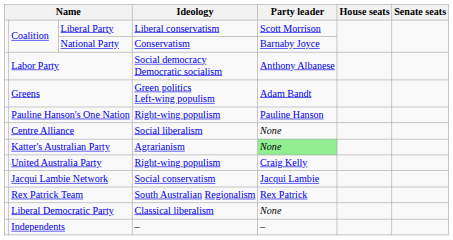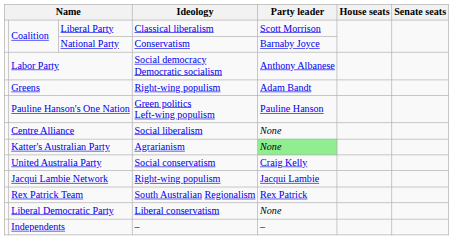(177, 28) Liberal conservatism -> (174, 28) Classical liberalism
(175, 93) Green politics Left-wing populism -> (177, 87) Right-wing populism
(177, 115) Right-wing populism -> (175, 109) Green politics Left-wing populism
(177, 163) Right-wing populism -> (175, 163) Social conservatism
(175, 179) Social conservatism -> (177, 179) Right-wing populism
(174, 211) Classical liberalism -> (177, 211) Liberal conservatism
